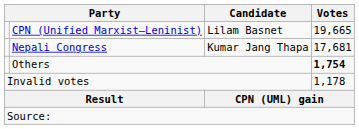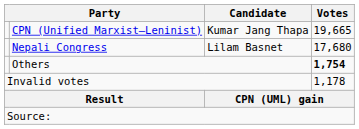(245, 30) Lilam Basnet -> (258, 30) Kumar Jang Thapa
(258, 47) Kumar Jang Thapa -> (245, 47) Lilam Basnet
(333, 47) 17,681 -> (333, 47) 17,680
